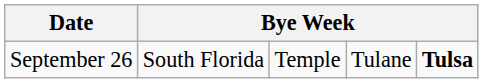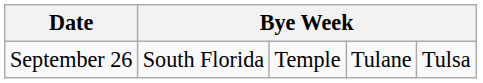(447, 59) bold -> (446, 59) normal
